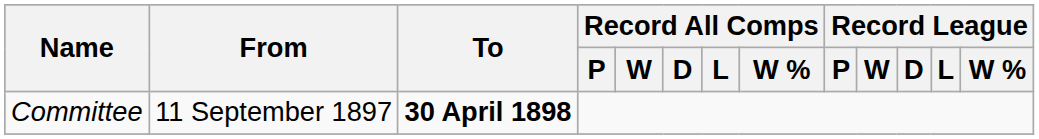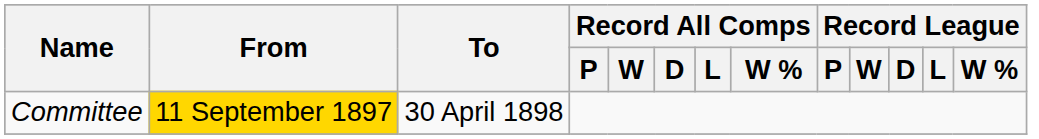(274, 112) no background -> (274, 112) gold background
(488, 112) bold -> (484, 112) normal
